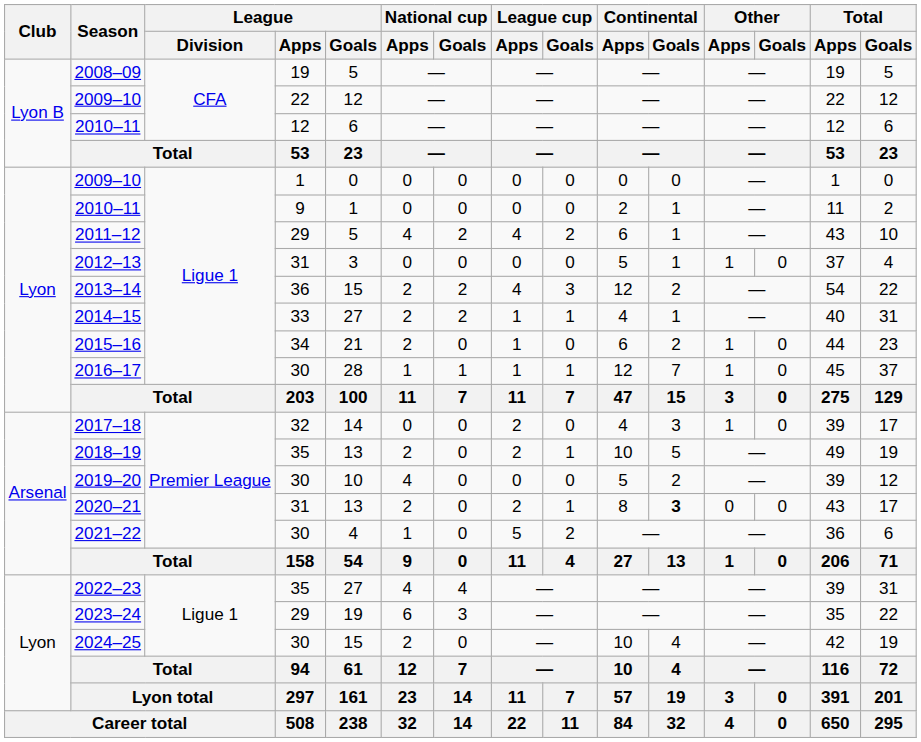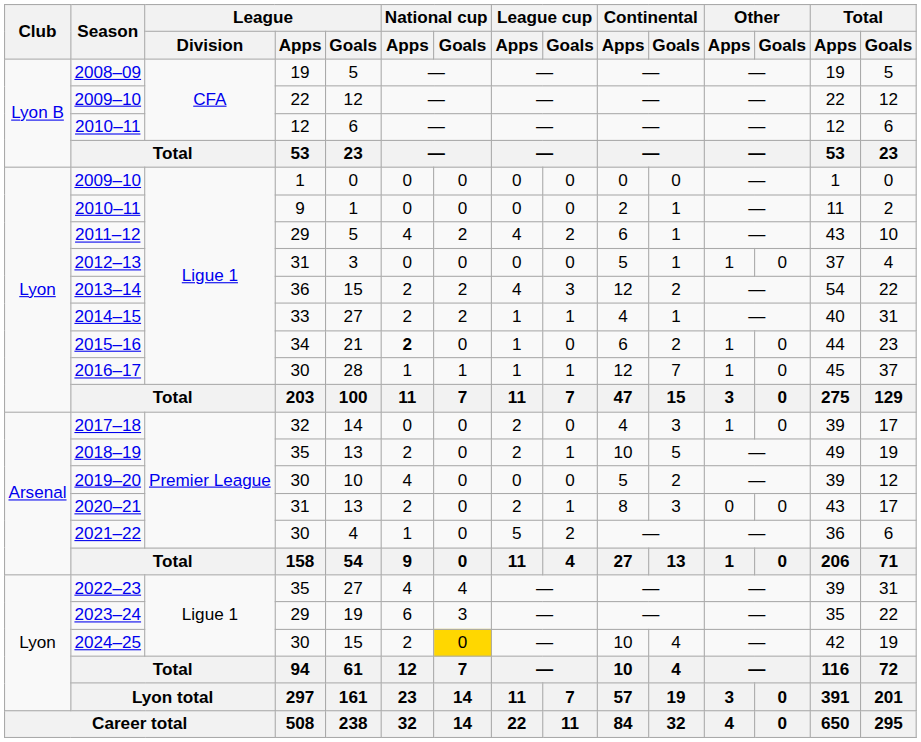(407, 343) normal -> (407, 343) bold
(676, 506) bold -> (676, 506) normal
(463, 642) no background -> (463, 642) gold background
